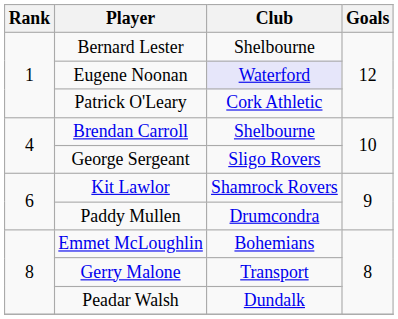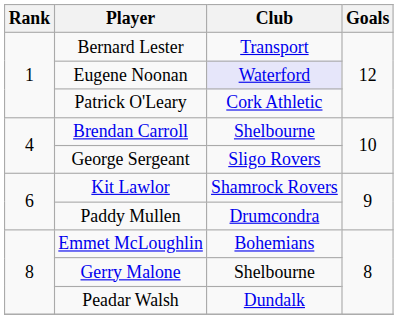(274, 46) Shelbourne -> (274, 46) Transport
(274, 272) Transport -> (274, 272) Shelbourne
